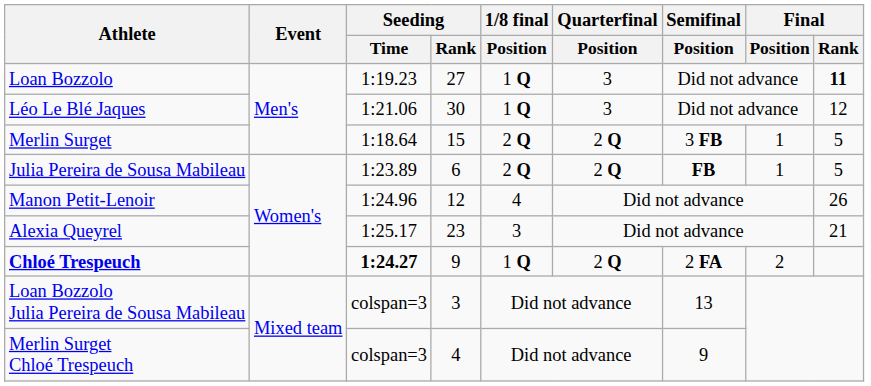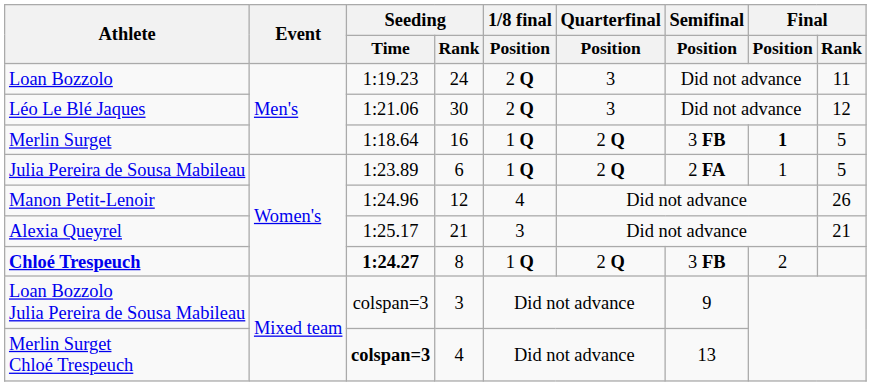(456, 79) 27 -> (459, 79) 24
(517, 79) 1 Q -> (520, 79) 2 Q
(838, 79) bold -> (842, 79) normal
(517, 109) 1 Q -> (520, 109) 2 Q
(456, 140) 15 -> (459, 140) 16
(517, 140) 2 Q -> (520, 140) 1 Q
(780, 140) normal -> (783, 140) bold
(517, 170) 2 Q -> (520, 170) 1 Q
(704, 170) FB -> (707, 170) 2 FA
(456, 231) 23 -> (459, 231) 21
(456, 261) 9 -> (459, 261) 8
(704, 261) 2 FA -> (707, 261) 3 FB
(704, 302) 13 -> (707, 302) 9
(389, 355) normal -> (391, 355) bold
(704, 355) 9 -> (707, 355) 13
